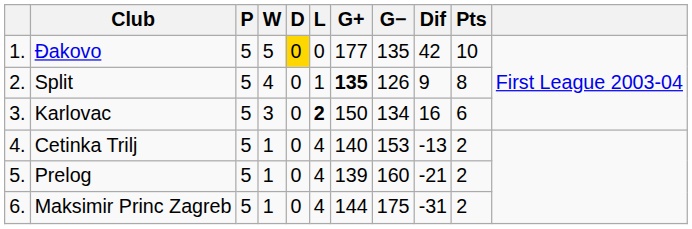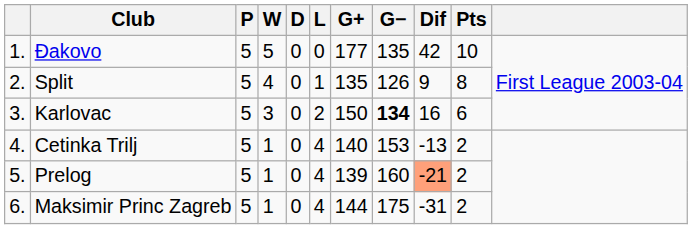(296, 51) gold background -> (296, 51) no background
(351, 82) bold -> (351, 82) normal
(319, 113) bold -> (319, 113) normal
(393, 113) normal -> (393, 113) bold
(433, 176) no background -> (433, 176) lightsalmon background
